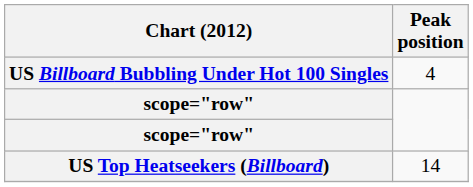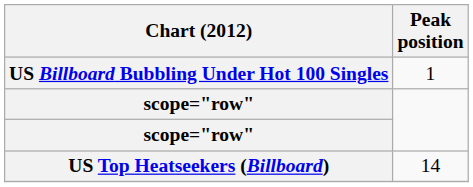(431, 72) 4 -> (431, 72) 1
